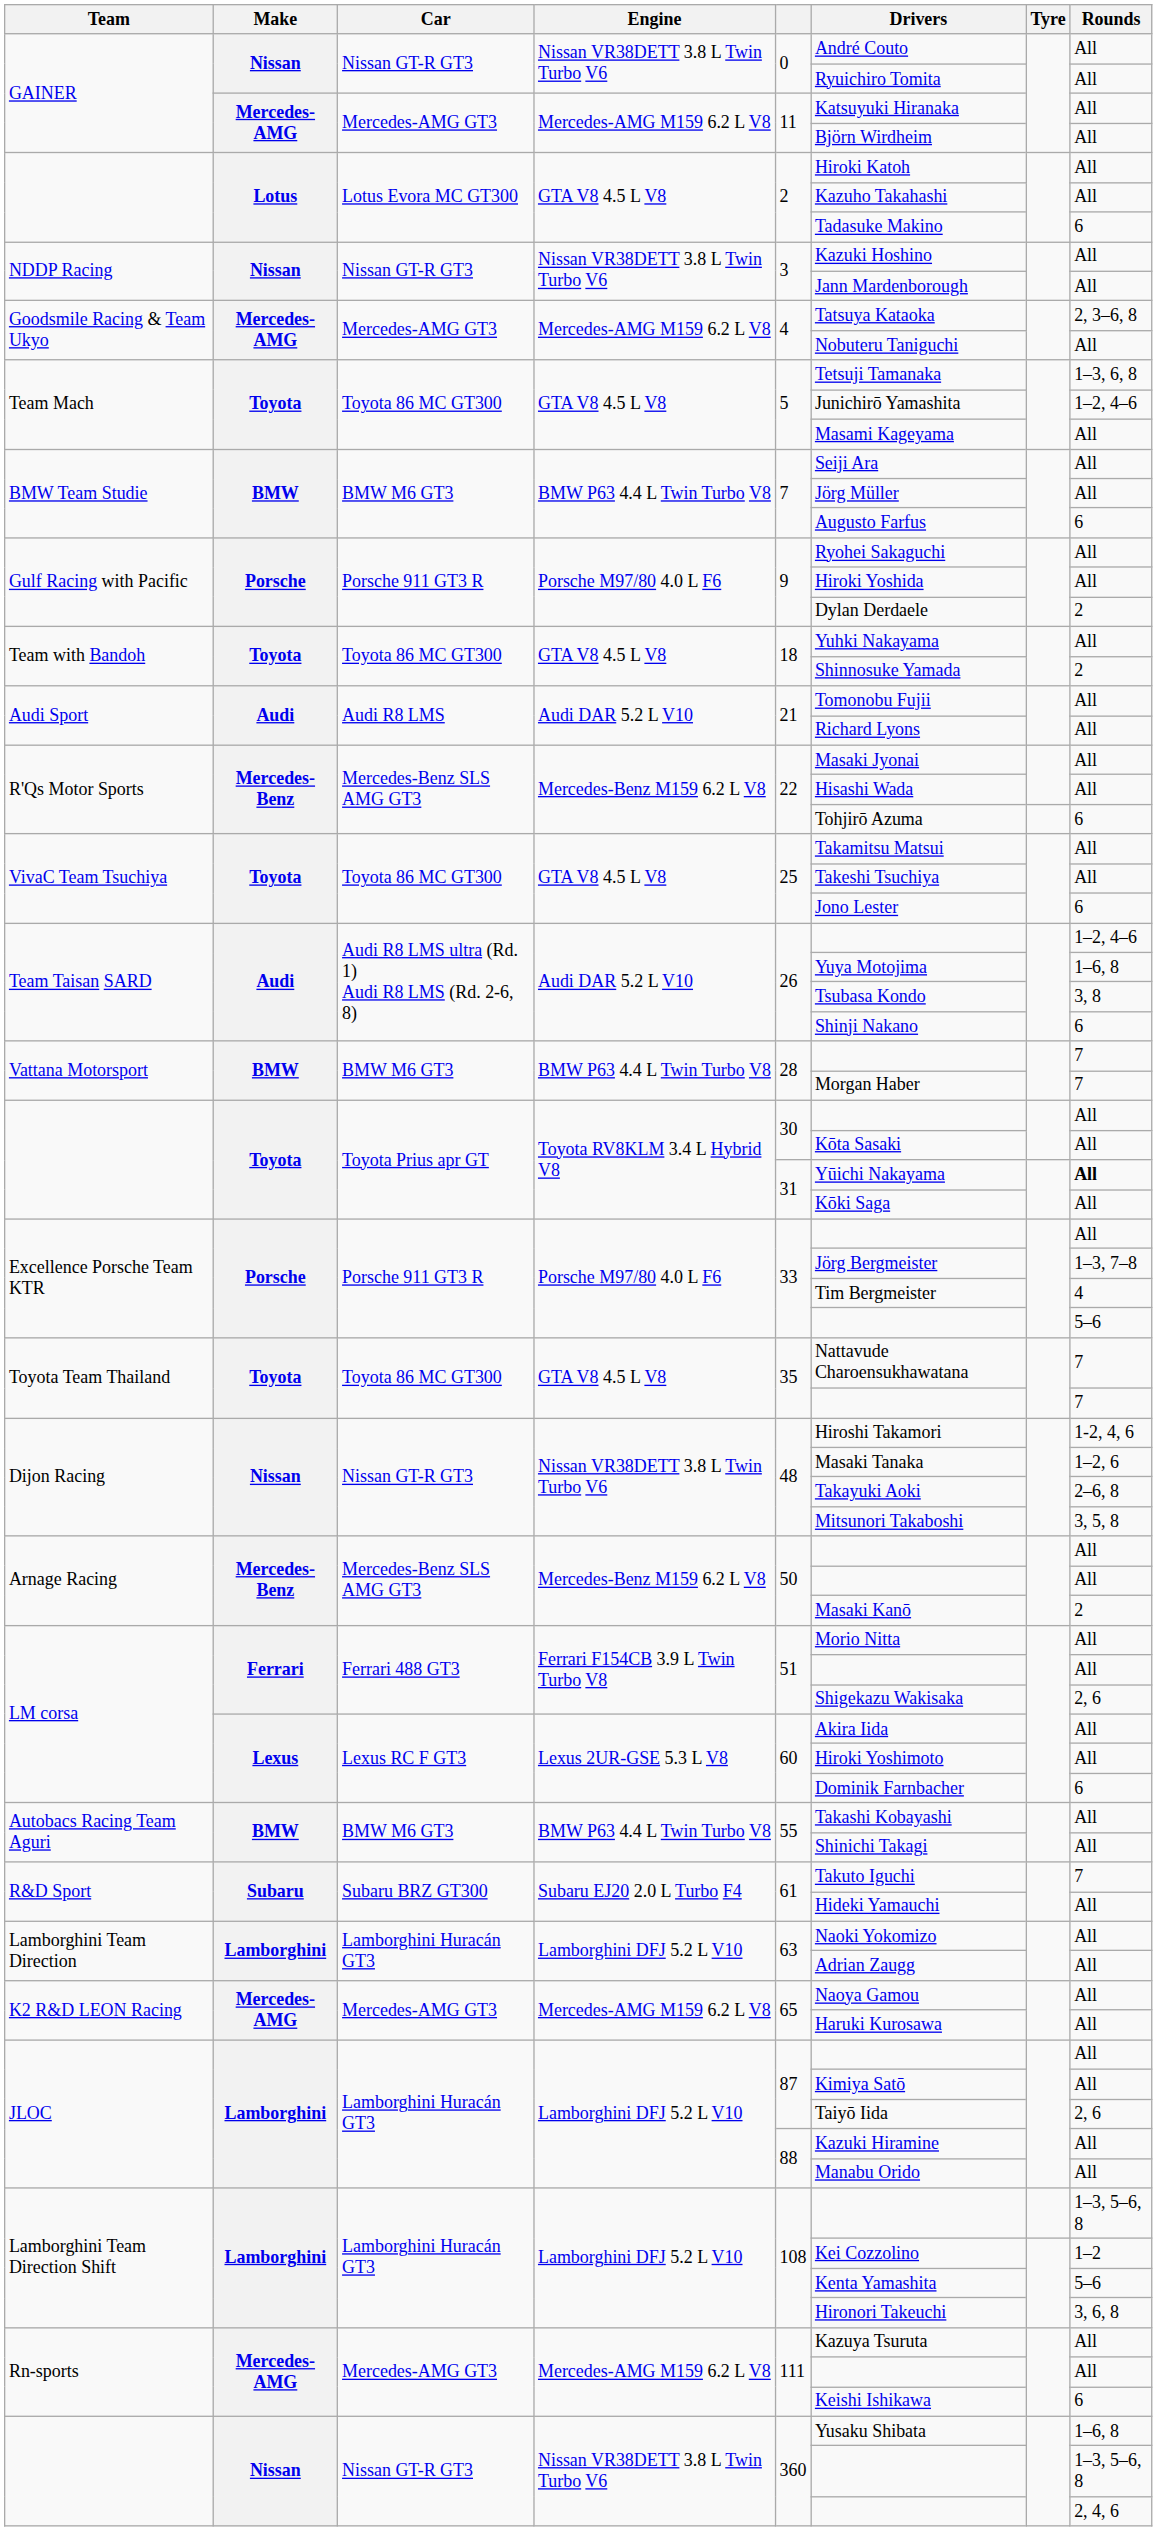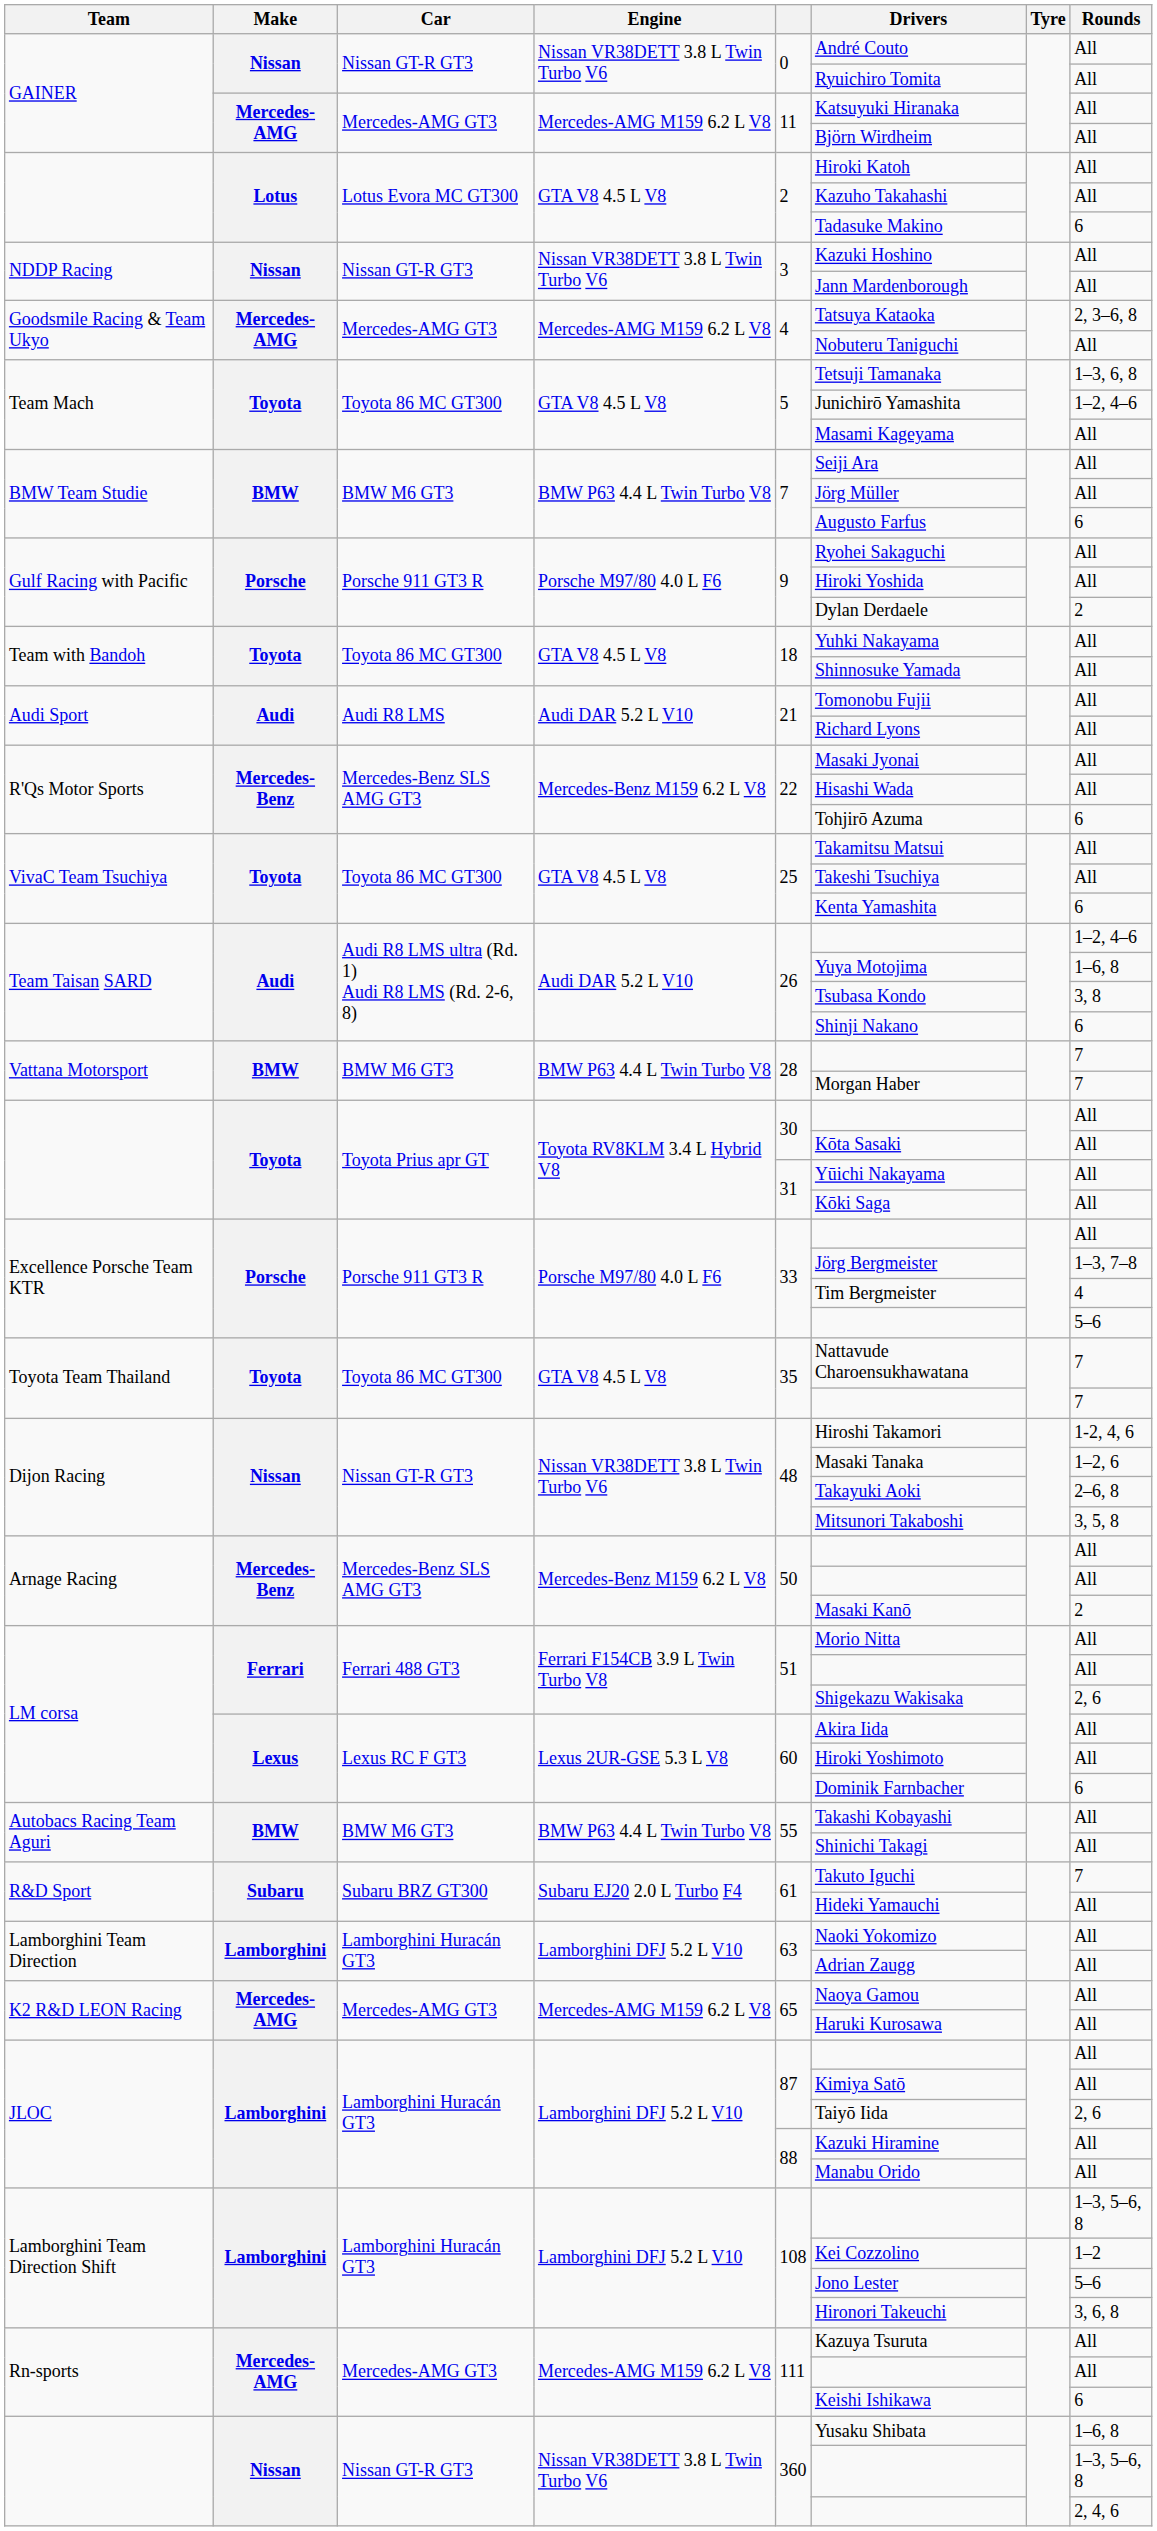(1079, 670) 2 -> (1086, 670) All
(857, 907) Jono Lester -> (876, 907) Kenta Yamashita
(1086, 1173) bold -> (1086, 1173) normal
(876, 2282) Kenta Yamashita -> (857, 2282) Jono Lester
